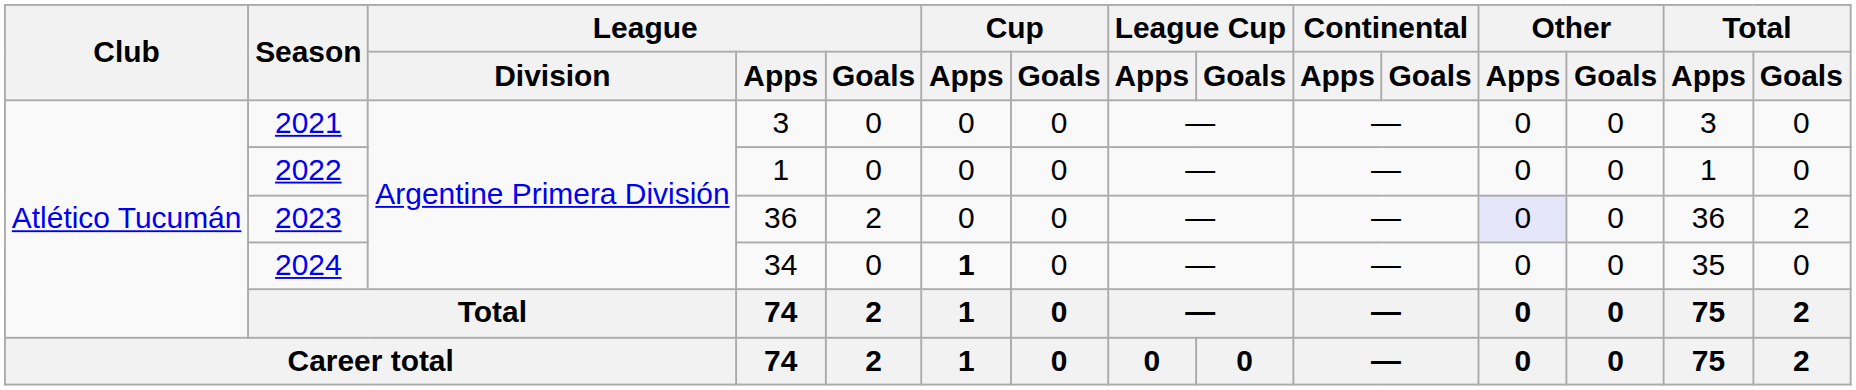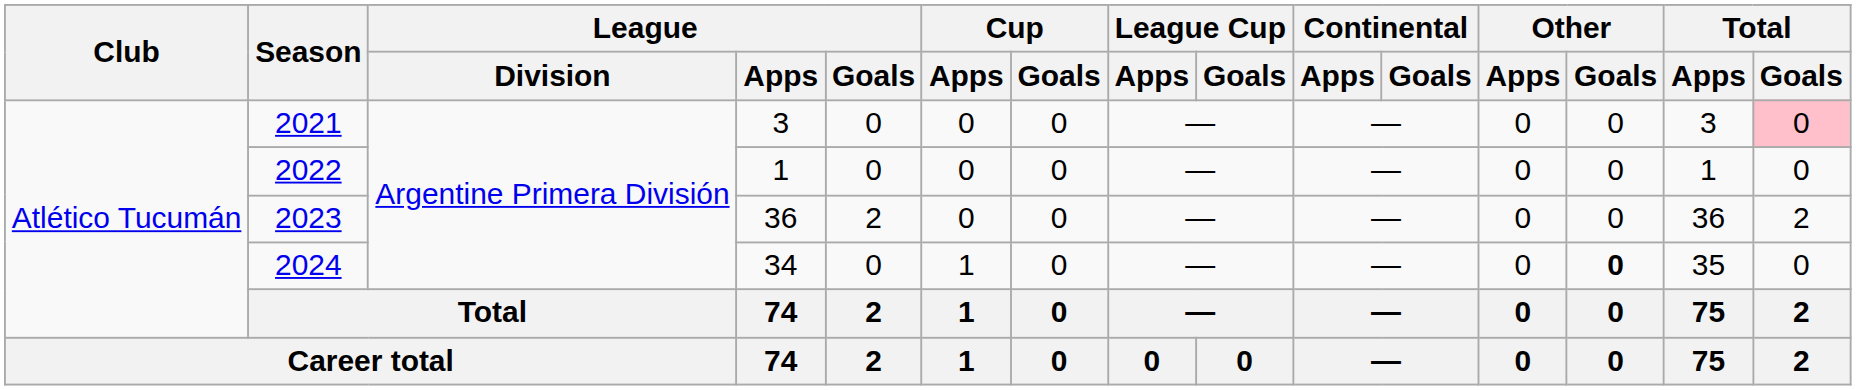(1801, 123) no background -> (1801, 123) pink background
(1523, 218) lavender background -> (1523, 218) no background
(966, 265) bold -> (966, 265) normal
(1616, 265) normal -> (1616, 265) bold
